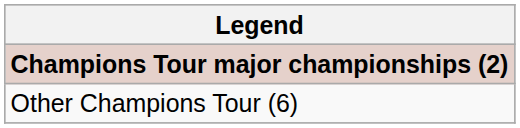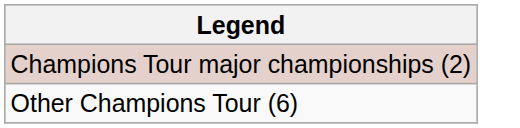(259, 64) bold -> (241, 64) normal
